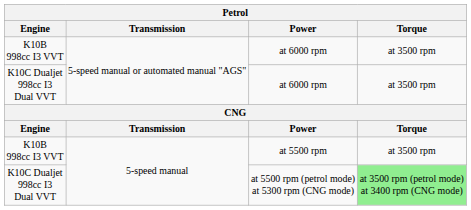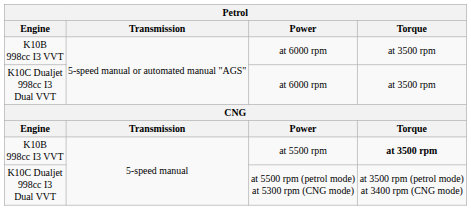(412, 151) normal -> (412, 151) bold
(412, 185) lightgreen background -> (412, 185) no background
